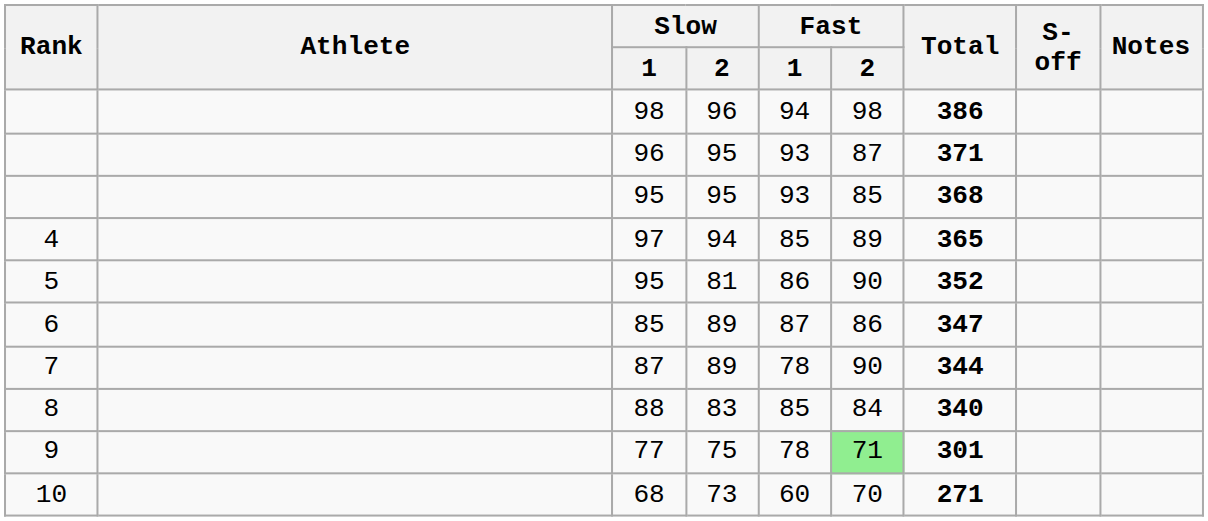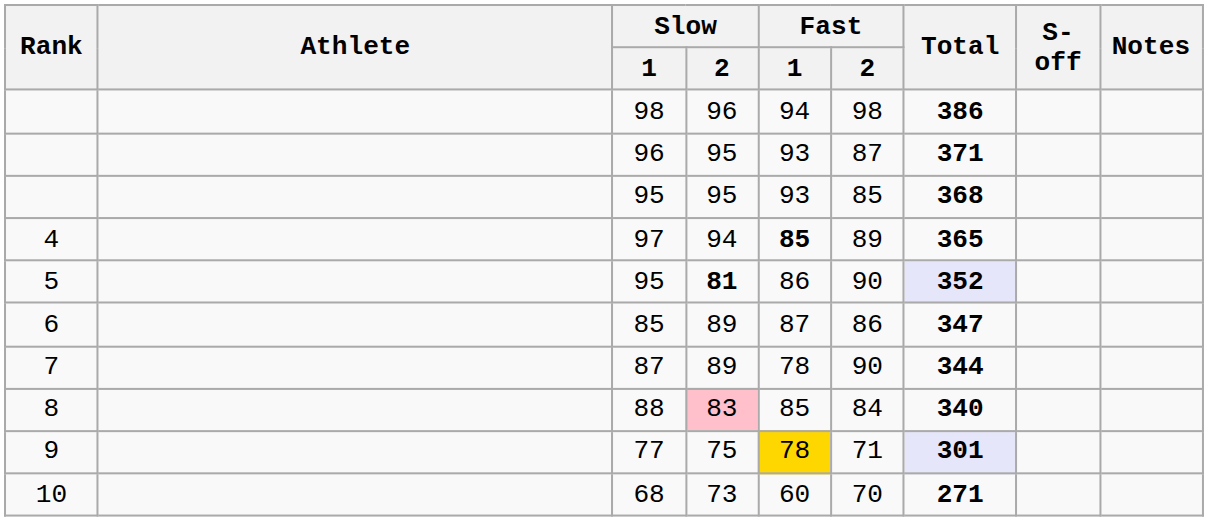(795, 239) normal -> (795, 239) bold
(722, 282) normal -> (722, 282) bold
(960, 282) no background -> (960, 282) lavender background
(722, 410) no background -> (722, 410) pink background
(795, 452) no background -> (795, 452) gold background
(867, 452) lightgreen background -> (867, 452) no background
(960, 452) no background -> (960, 452) lavender background
